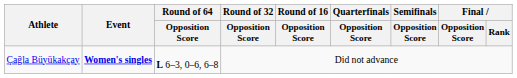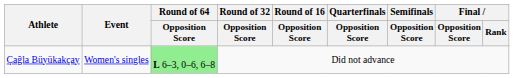(118, 60) bold -> (116, 60) normal
(187, 65) no background -> (184, 65) lightgreen background
